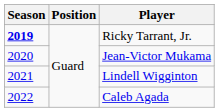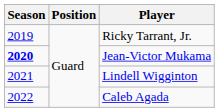(20, 35) bold -> (20, 35) normal
(20, 55) normal -> (20, 55) bold
